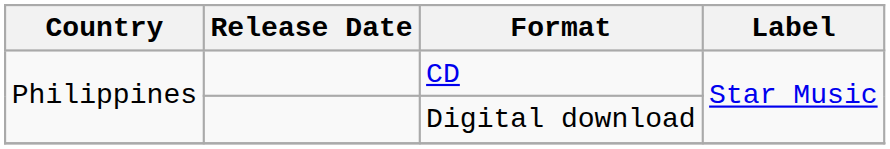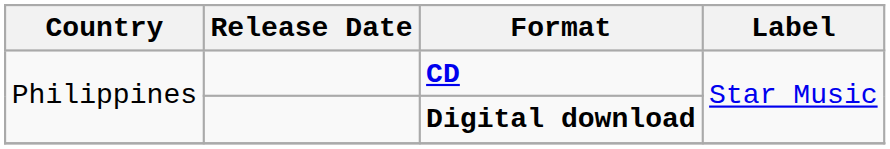(443, 74) normal -> (443, 74) bold
(561, 119) normal -> (561, 119) bold
